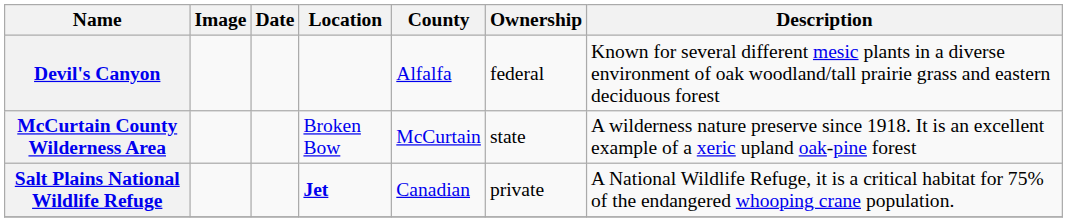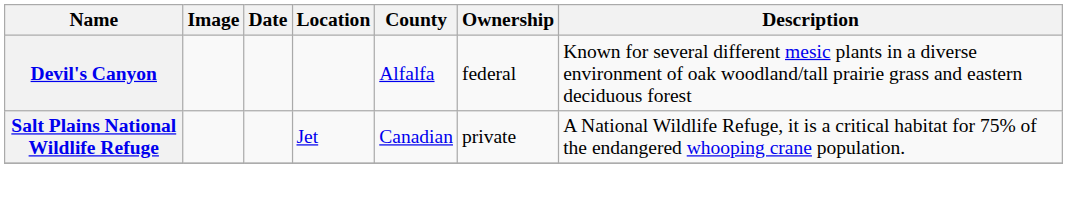- row: (97, 136)
(316, 189) bold -> (307, 136) normal
